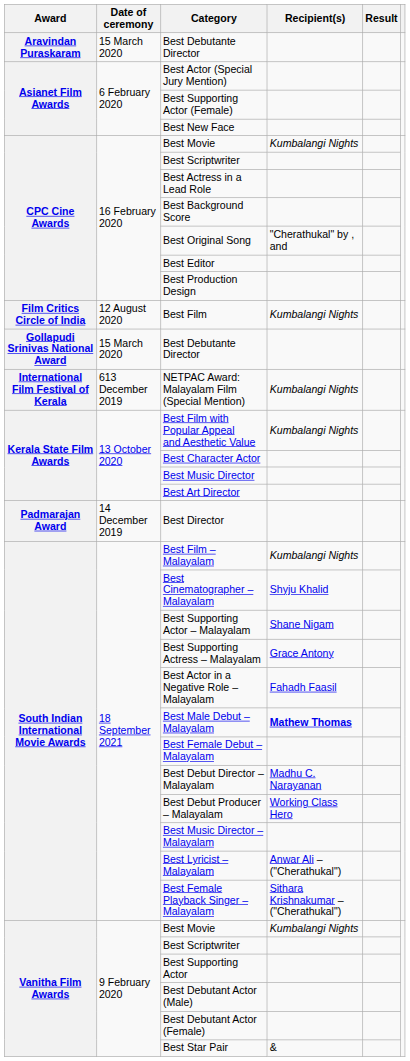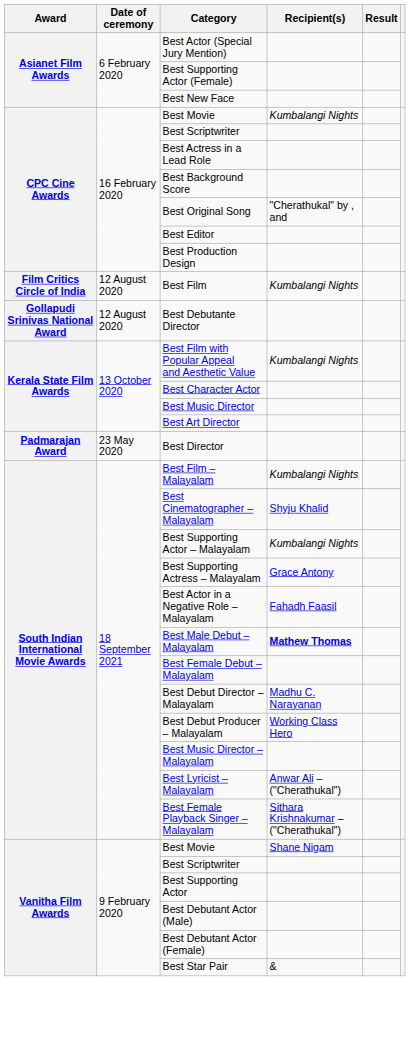- row: (50, 47)
(121, 349) 15 March 2020 -> (123, 320) 12 August 2020
- row: (50, 389)
(123, 521) 14 December 2019 -> (116, 446) 23 May 2020
(302, 624) Shane Nigam -> (314, 543) Kumbalangi Nights
(314, 928) Kumbalangi Nights -> (302, 847) Shane Nigam
